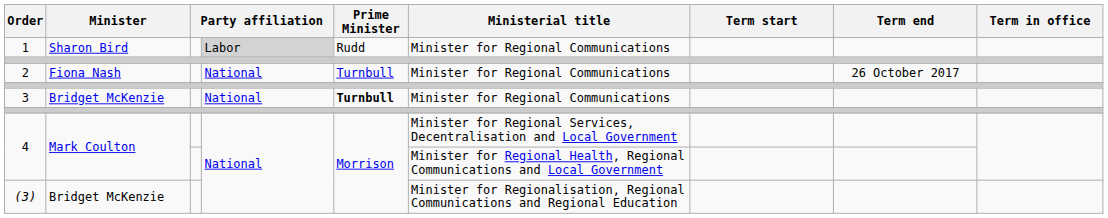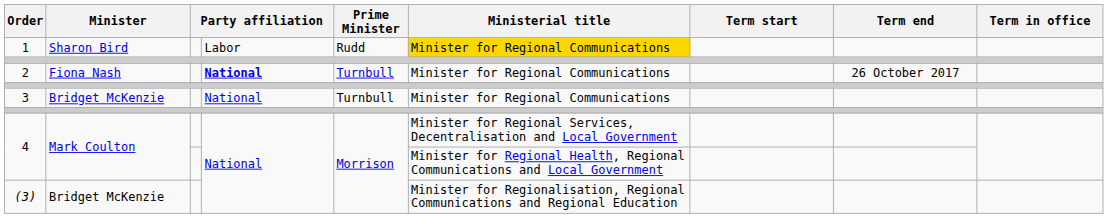(223, 47) lightgrey background -> (223, 47) no background
(541, 47) no background -> (541, 47) gold background
(233, 73) normal -> (233, 73) bold
(365, 98) bold -> (365, 98) normal
